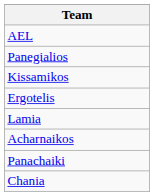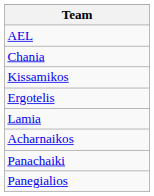(38, 56) Panegialios -> (26, 56) Chania
(26, 181) Chania -> (38, 181) Panegialios
